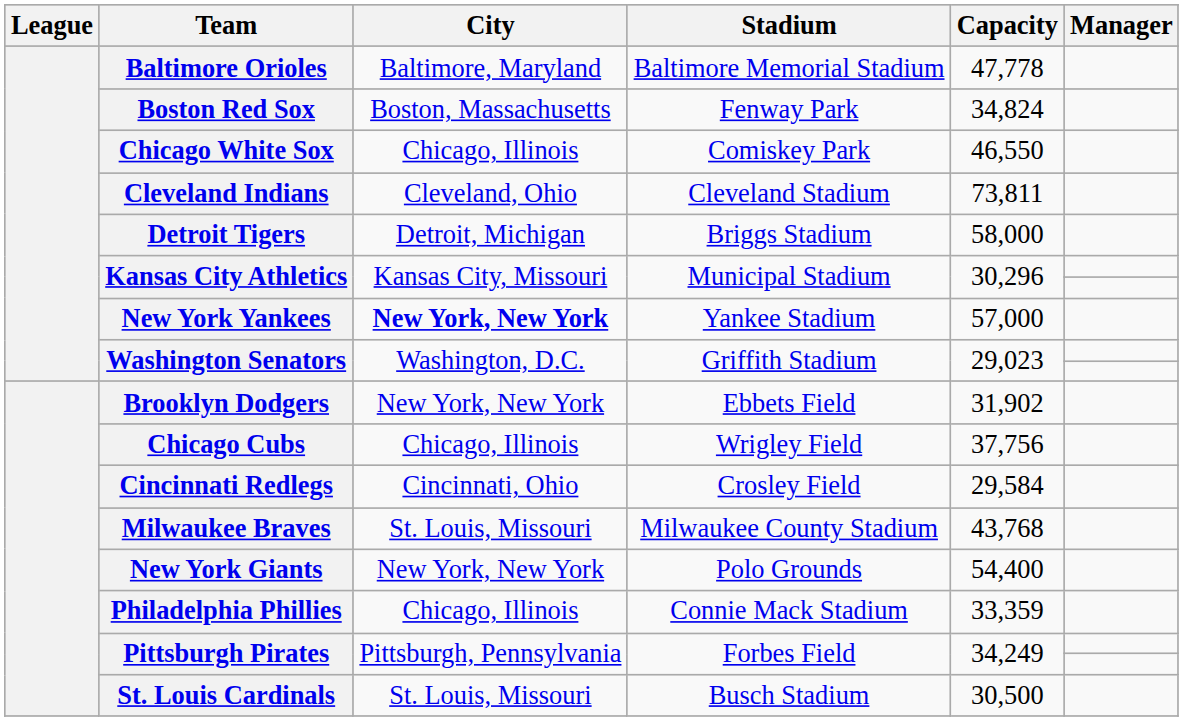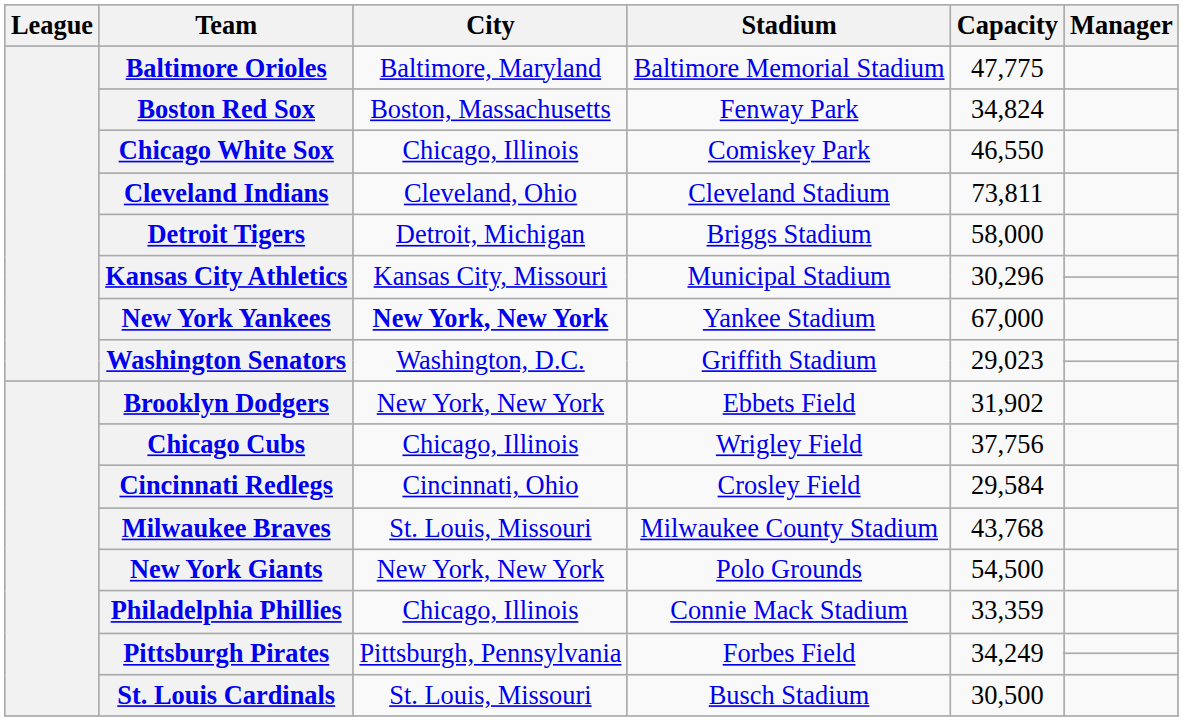(1007, 67) 47,778 -> (1007, 67) 47,775
(1007, 318) 57,000 -> (1007, 318) 67,000
(1007, 569) 54,400 -> (1007, 569) 54,500
